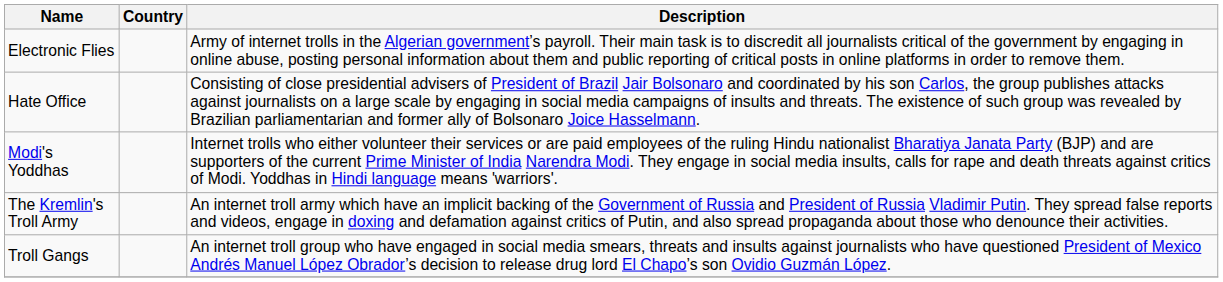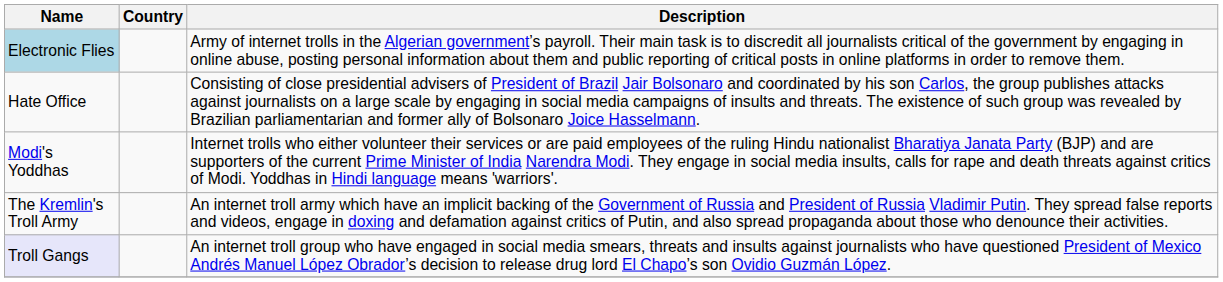(61, 50) no background -> (61, 50) lightblue background
(48, 255) no background -> (48, 255) lavender background
